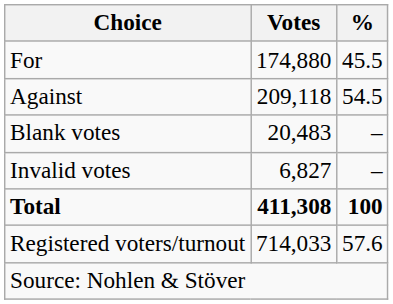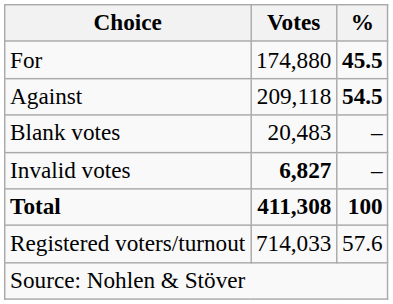(362, 59) normal -> (362, 59) bold
(362, 96) normal -> (362, 96) bold
(305, 170) normal -> (305, 170) bold
